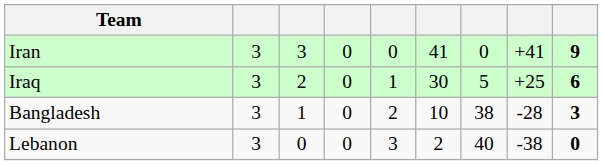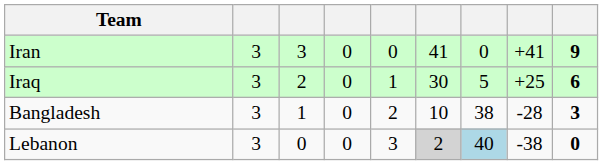(438, 143) no background -> (438, 143) lightgrey background
(484, 143) no background -> (484, 143) lightblue background
